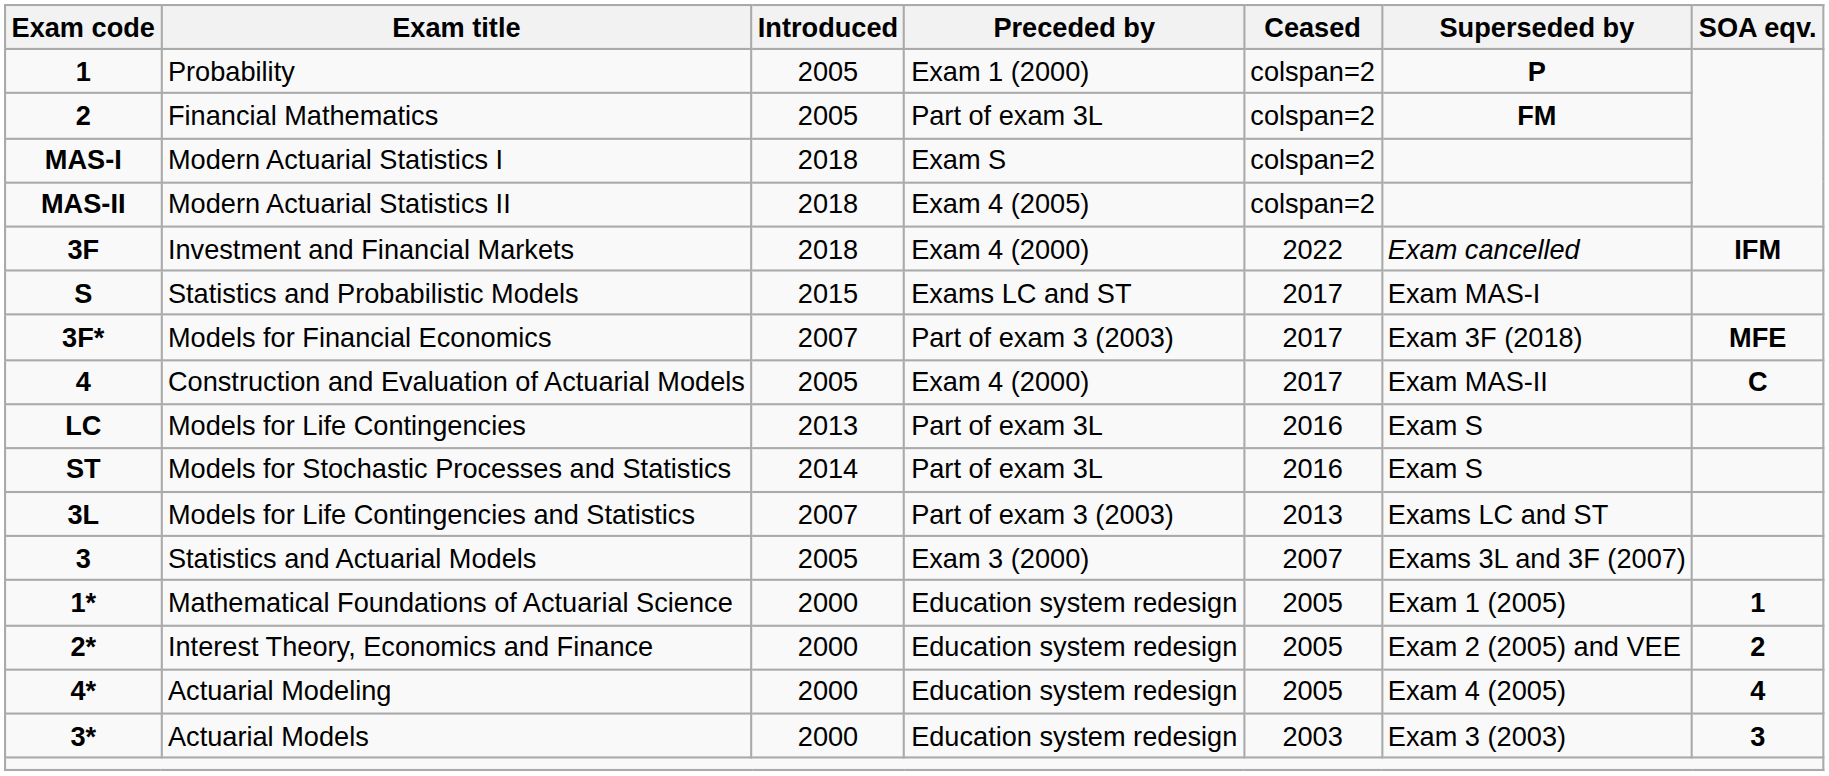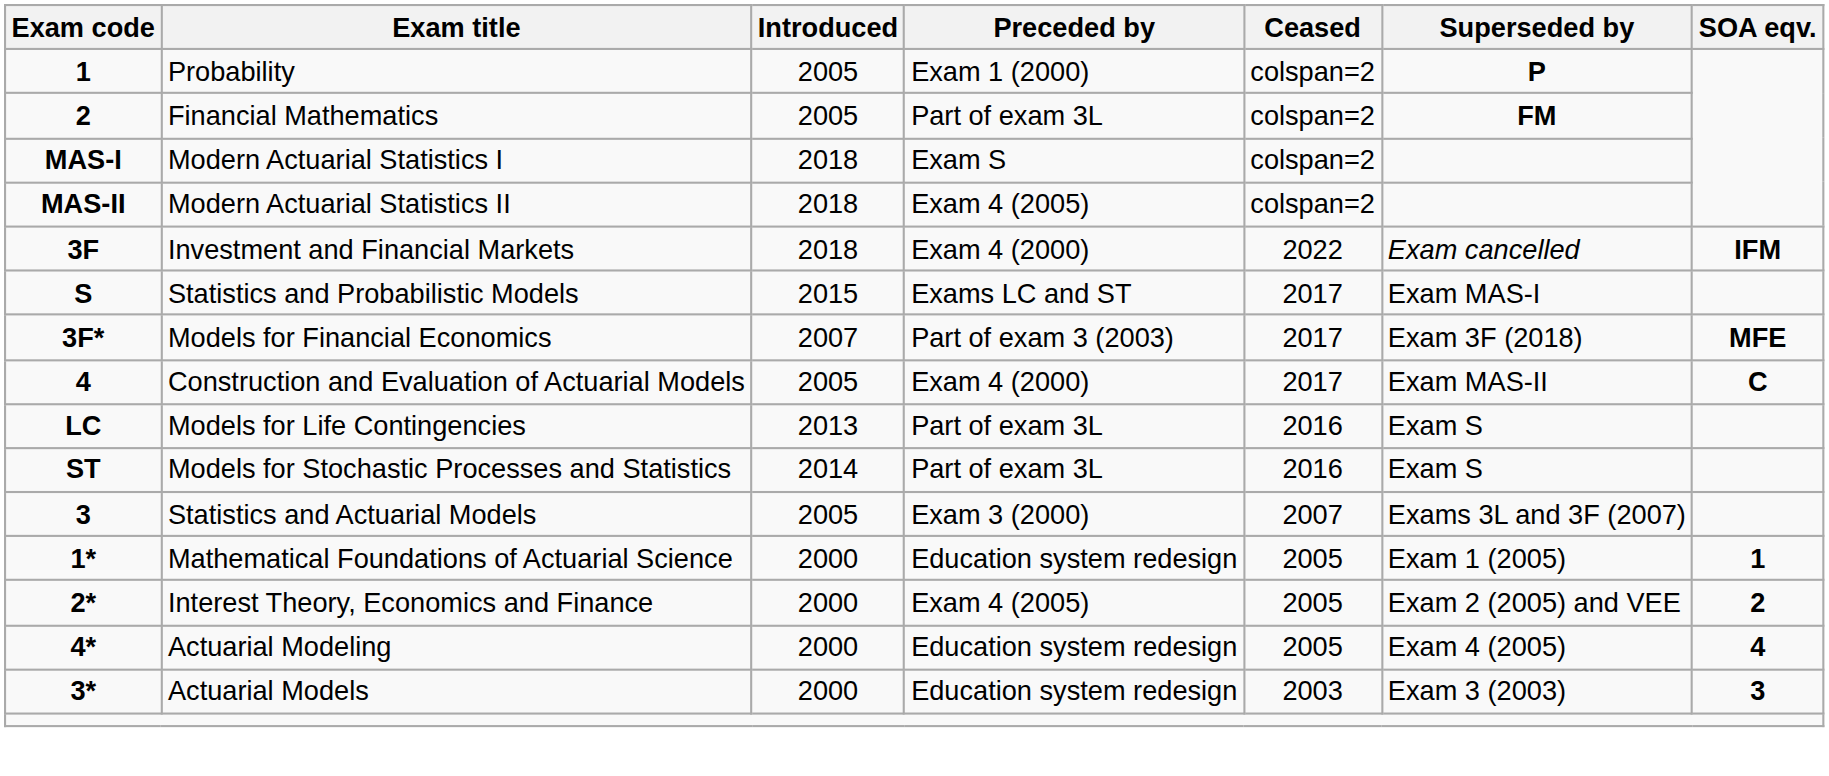- row: (431, 514)
(1074, 647) Education system redesign -> (1000, 603) Exam 4 (2005)
